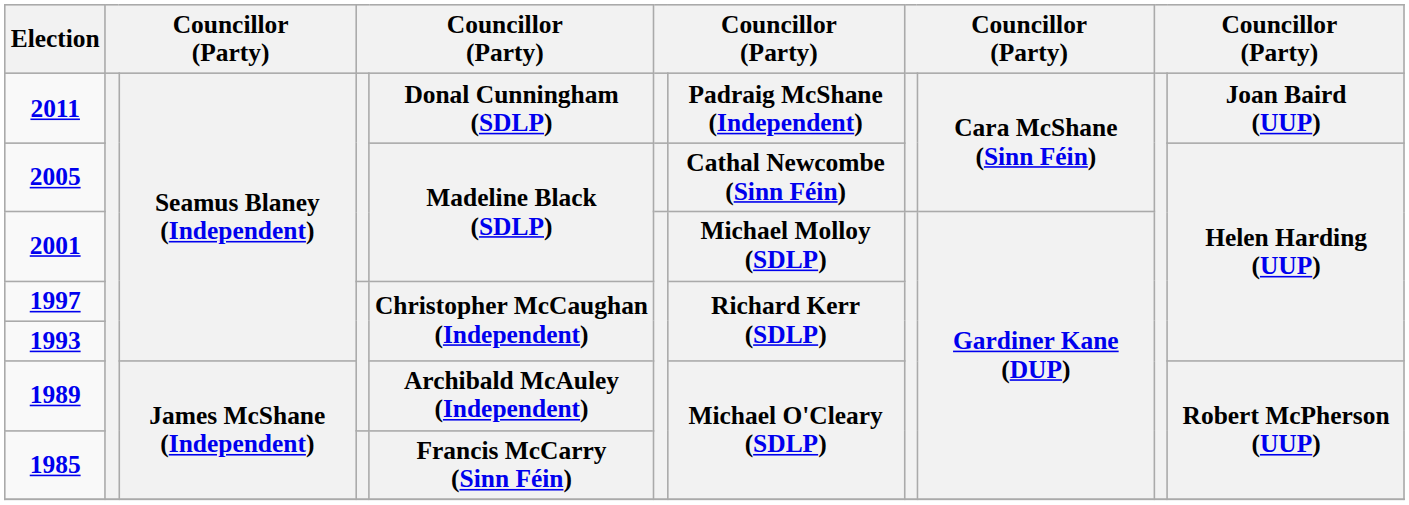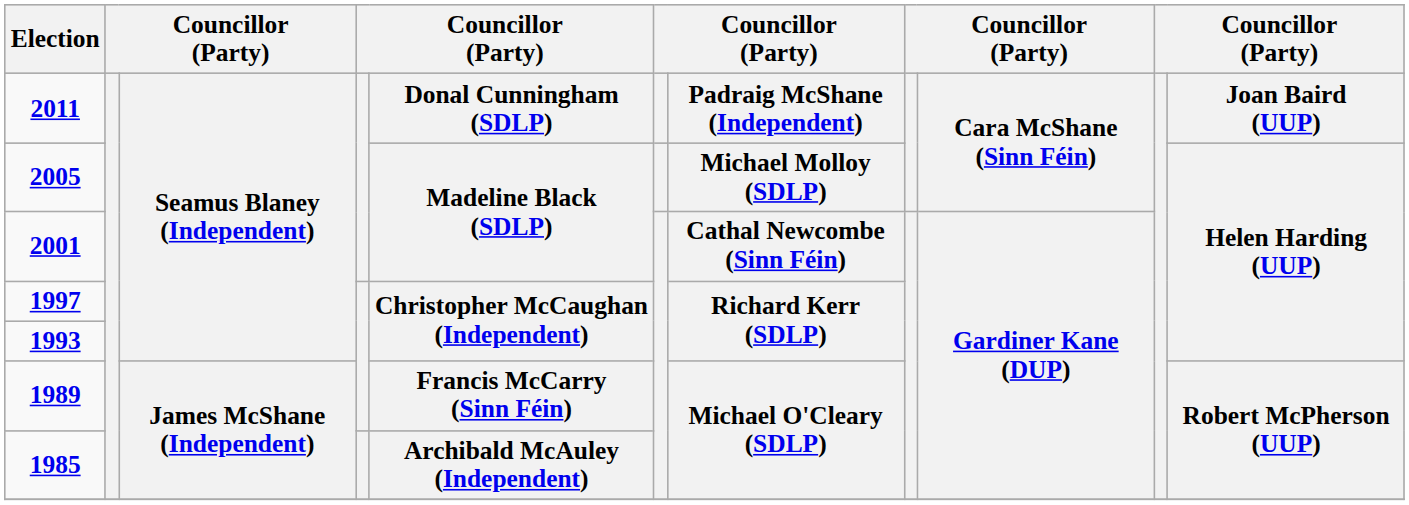(786, 176) Cathal Newcombe (Sinn Féin) -> (786, 176) Michael Molloy (SDLP)
(786, 245) Michael Molloy (SDLP) -> (786, 245) Cathal Newcombe (Sinn Féin)
(511, 395) Archibald McAuley (Independent) -> (511, 395) Francis McCarry (Sinn Féin)
(511, 464) Francis McCarry (Sinn Féin) -> (511, 464) Archibald McAuley (Independent)
